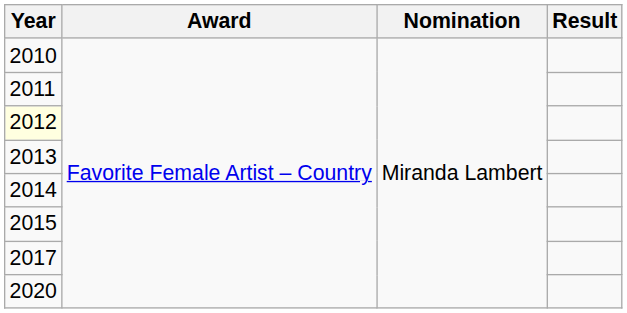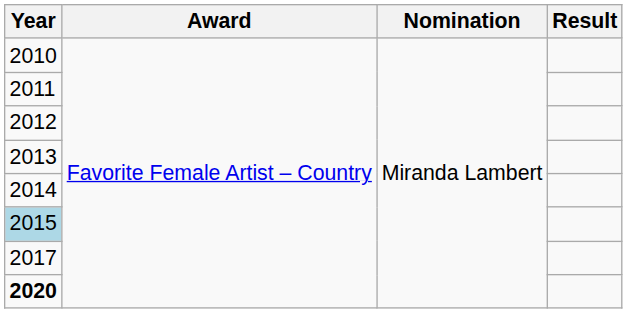(33, 122) lightyellow background -> (33, 122) no background
(33, 223) no background -> (33, 223) lightblue background
(33, 291) normal -> (33, 291) bold
